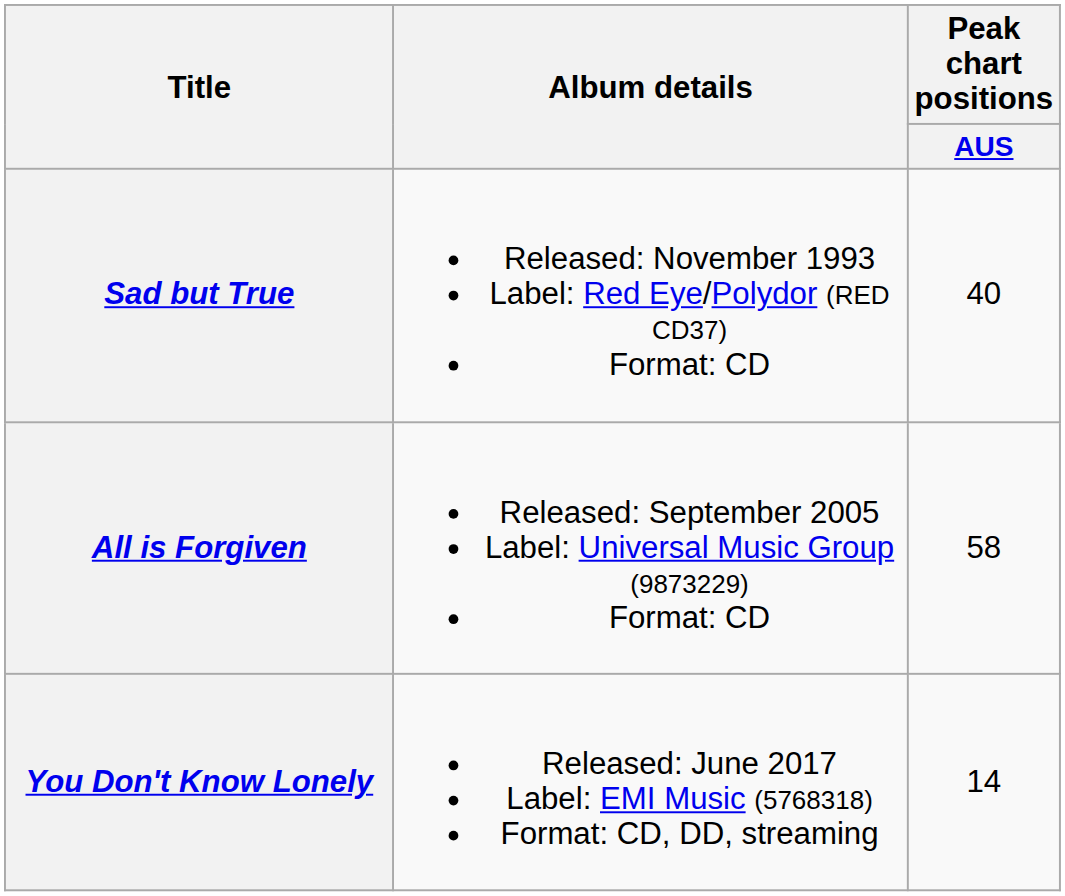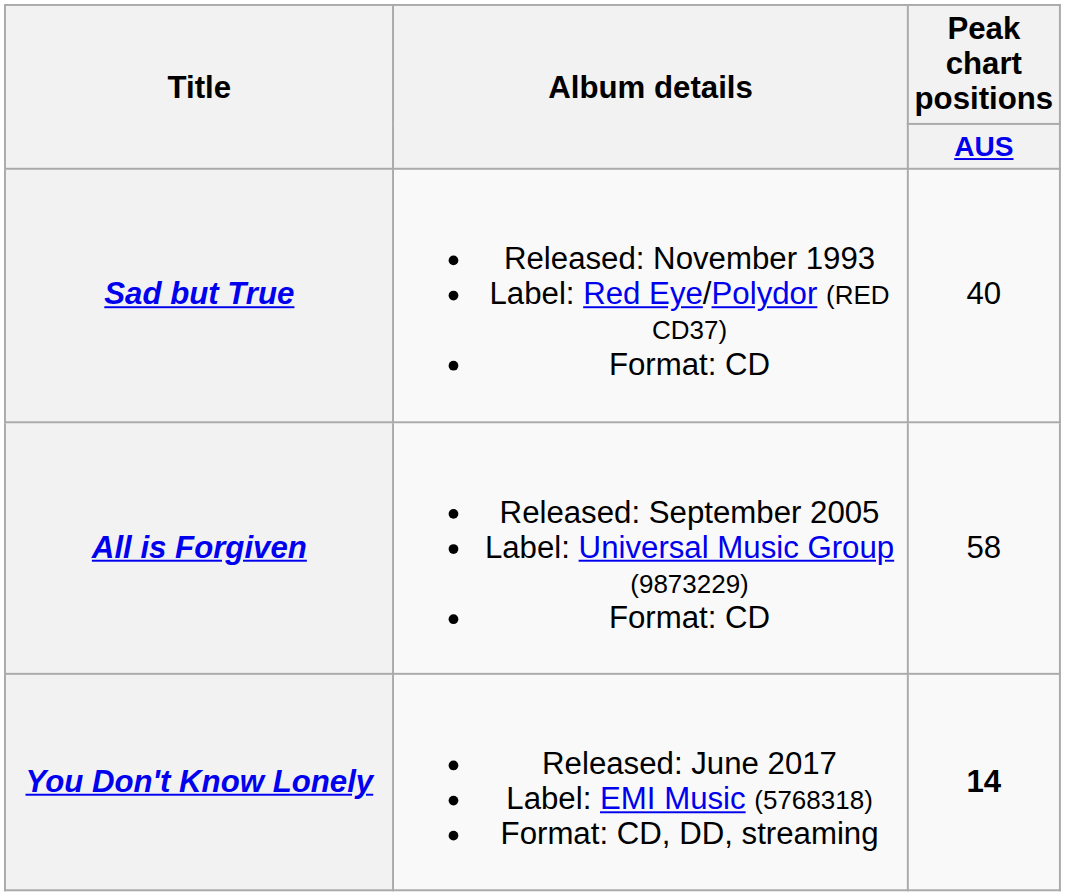(984, 781) normal -> (984, 781) bold
